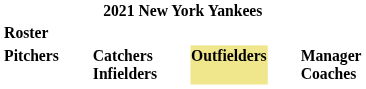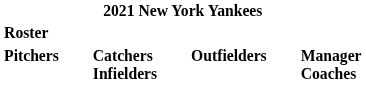(229, 55) khaki background -> (229, 55) no background
